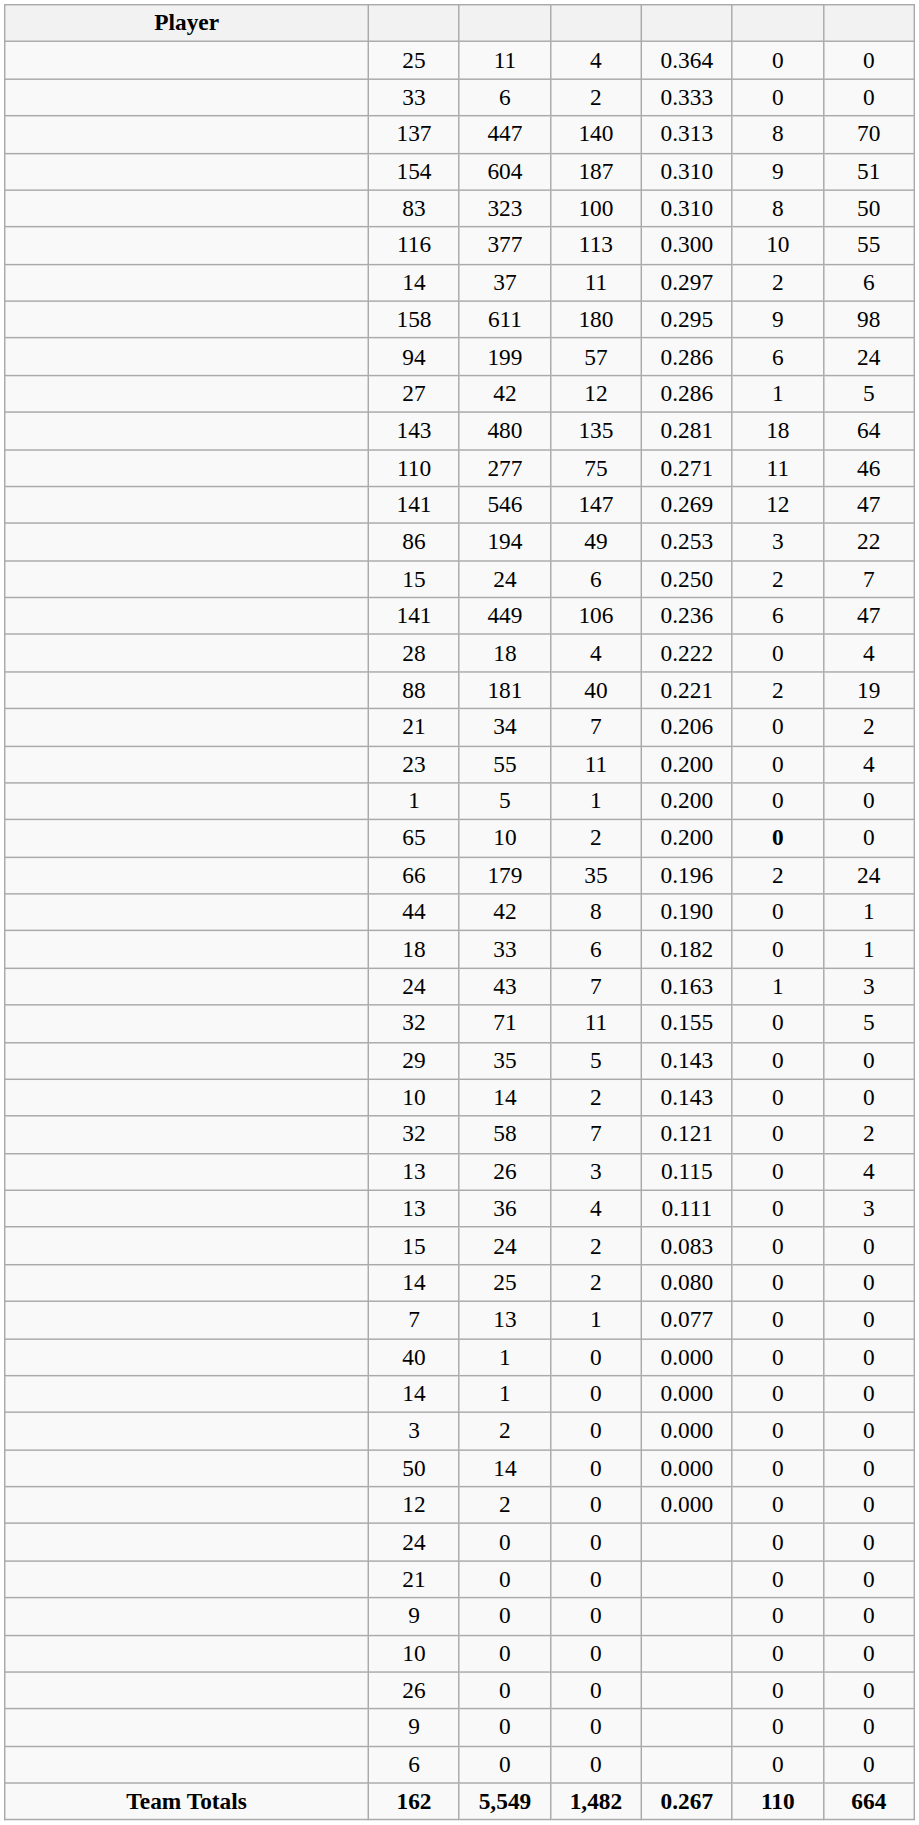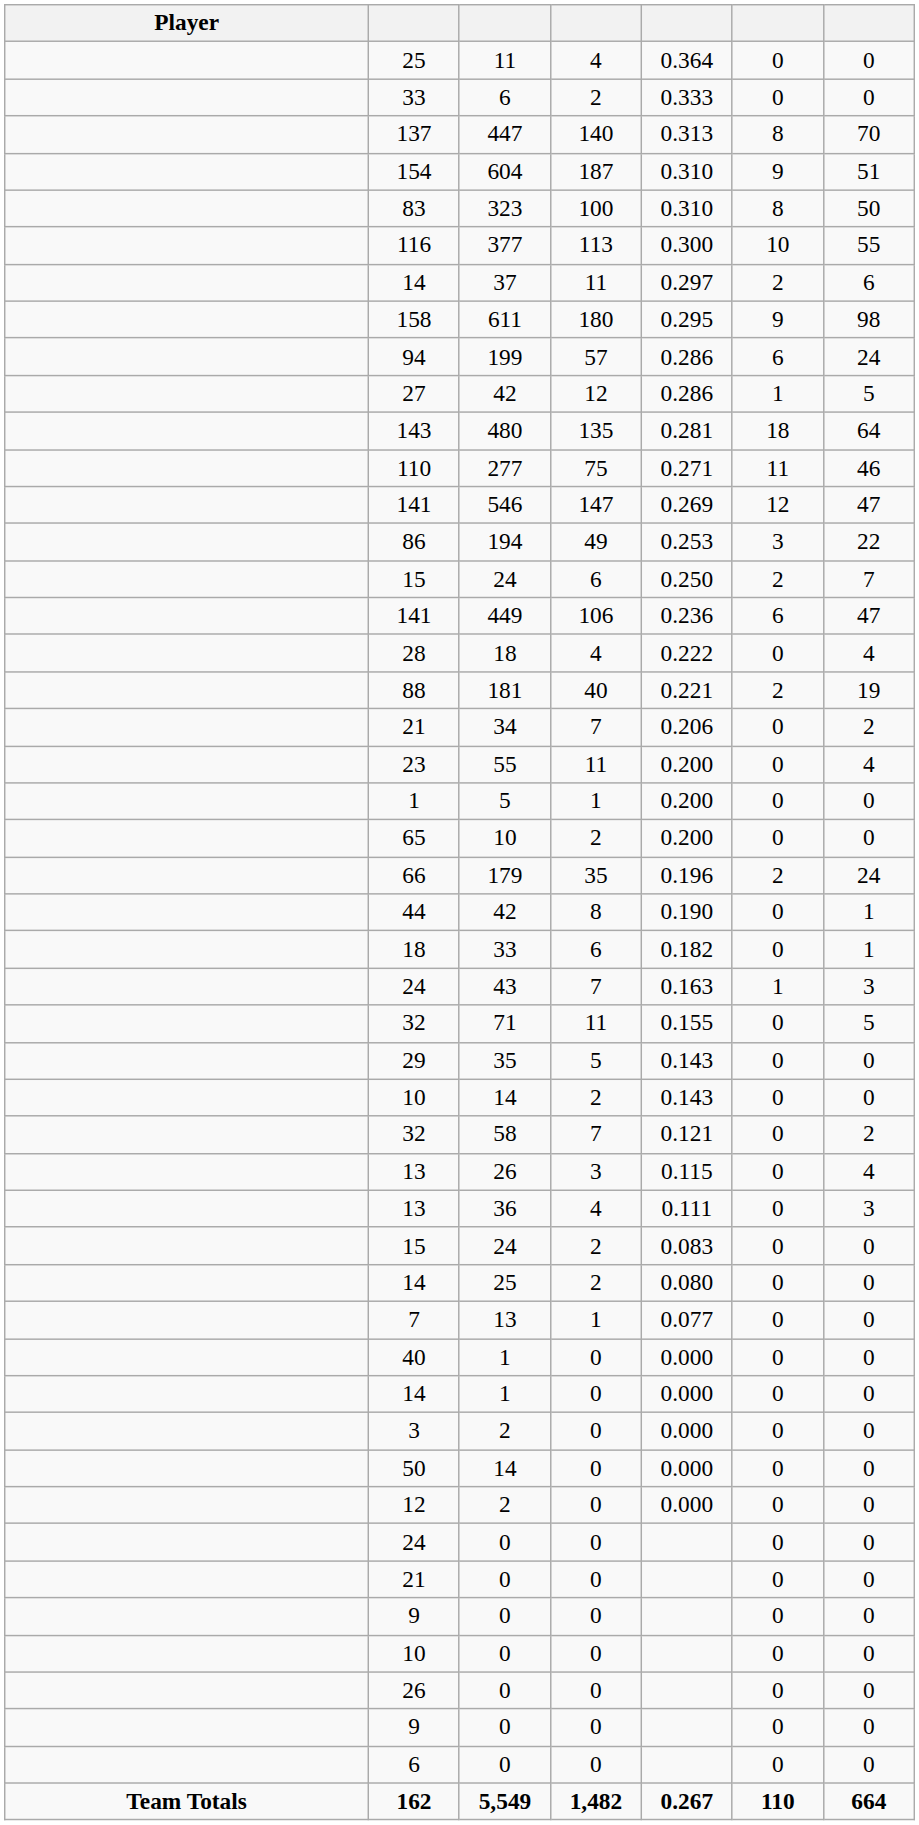(778, 838) bold -> (778, 838) normal
